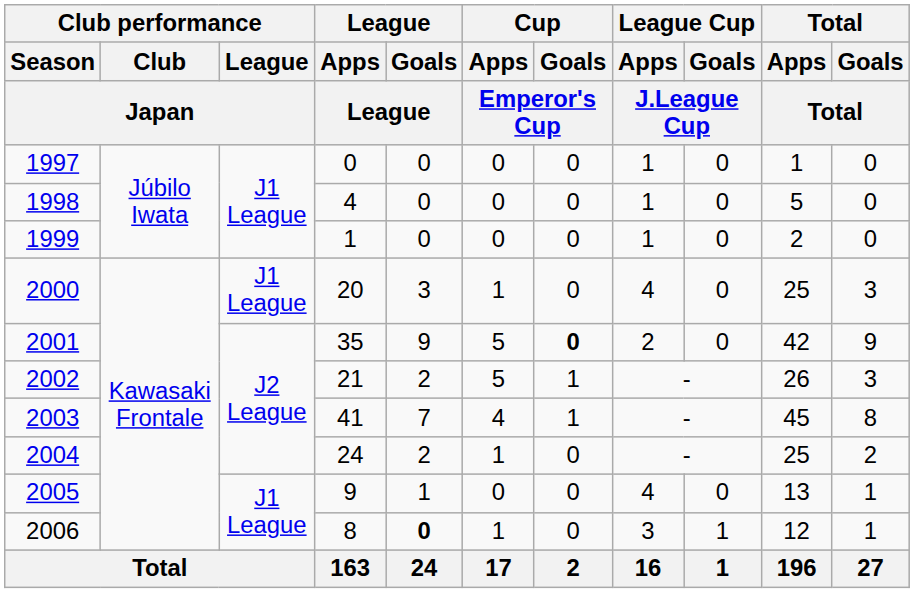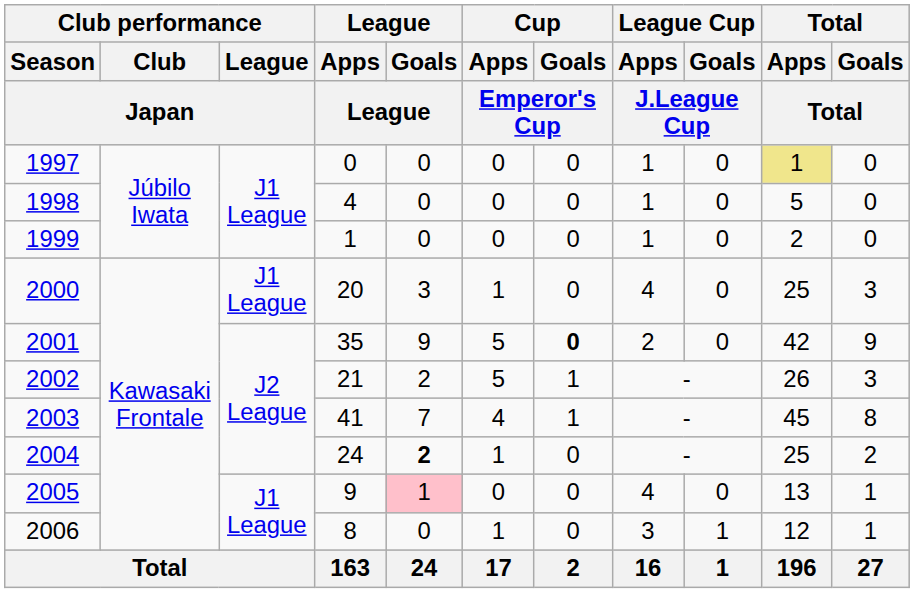(797, 163) no background -> (797, 163) khaki background
(424, 455) normal -> (424, 455) bold
(424, 492) no background -> (424, 492) pink background
(424, 530) bold -> (424, 530) normal
